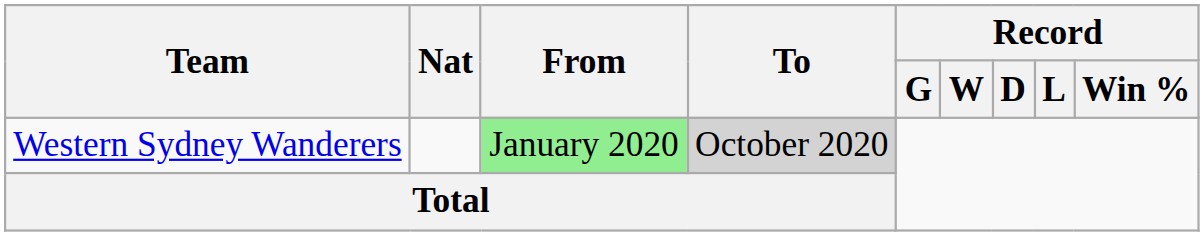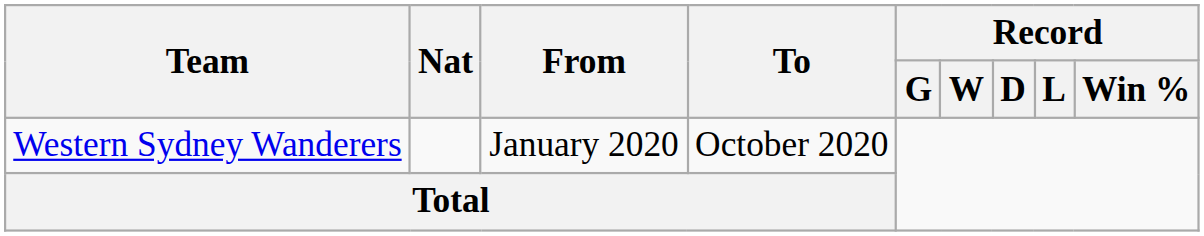(584, 144) lightgreen background -> (584, 144) no background
(792, 144) lightgrey background -> (792, 144) no background
